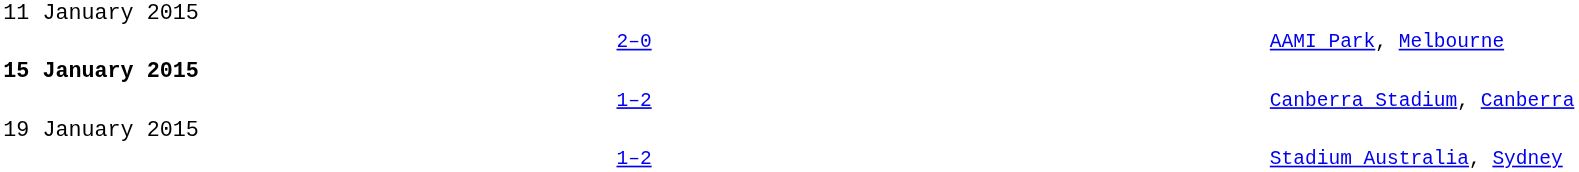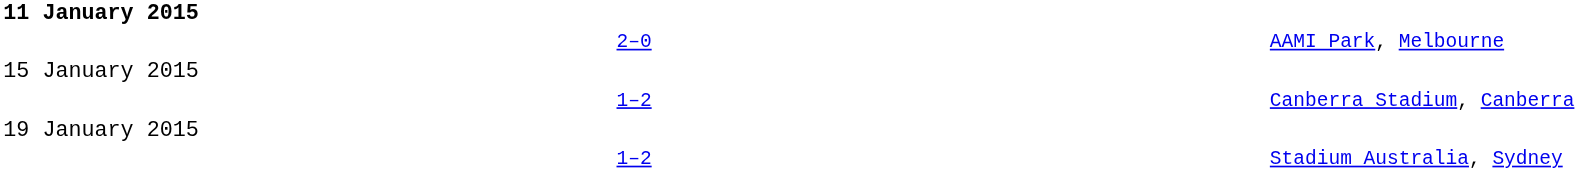(101, 13) normal -> (101, 13) bold
(101, 71) bold -> (101, 71) normal
